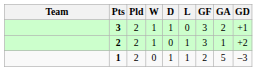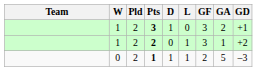columns swapped: (118, 12) <-> (154, 12)
